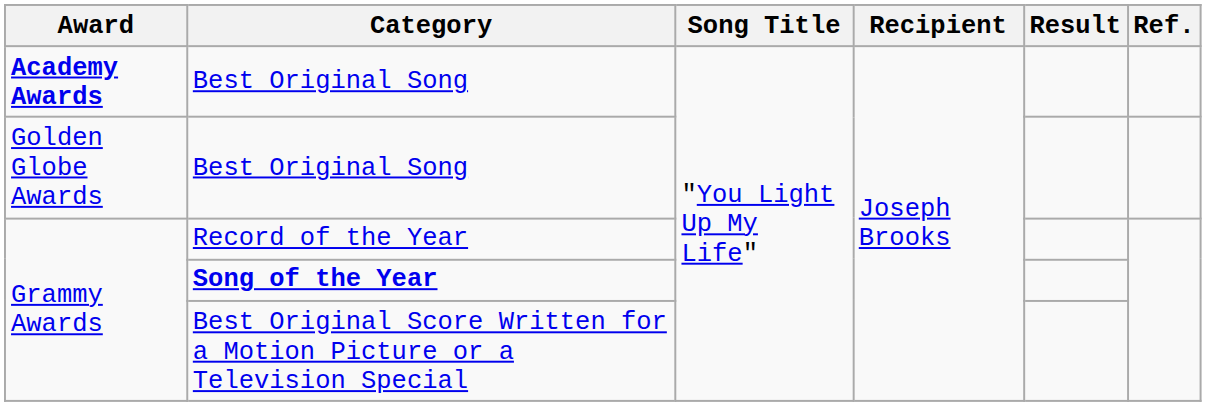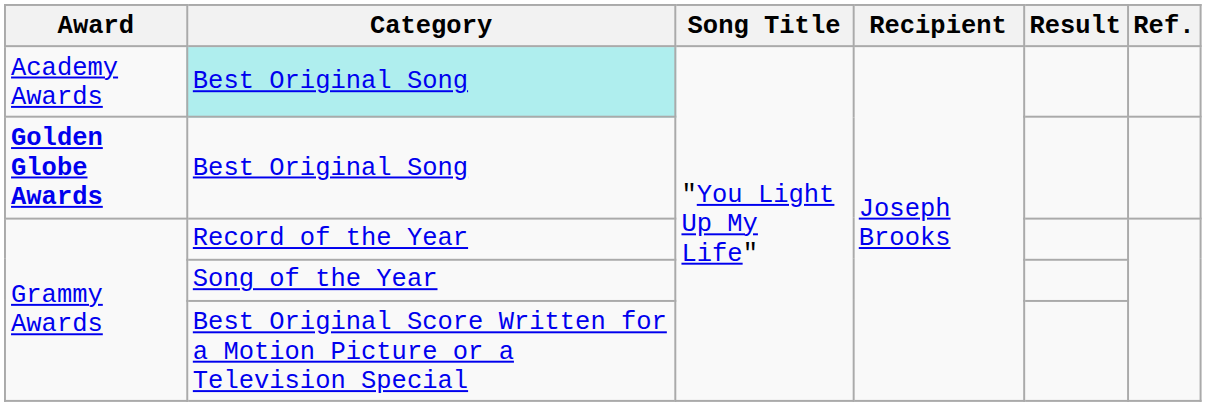(65, 82) bold -> (65, 82) normal
(330, 82) no background -> (330, 82) paleturquoise background
(57, 168) normal -> (57, 168) bold
(315, 280) bold -> (315, 280) normal
